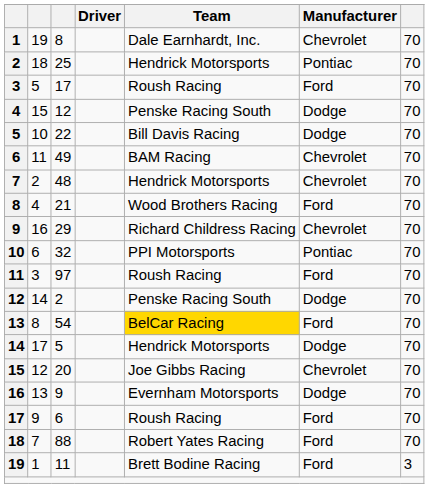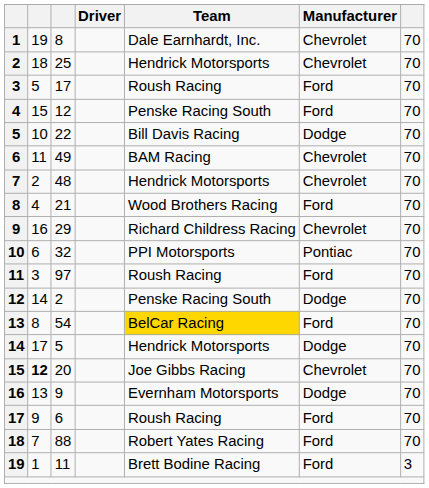(328, 63) Pontiac -> (335, 63) Chevrolet
(325, 110) Dodge -> (318, 110) Ford
(40, 370) normal -> (40, 370) bold
